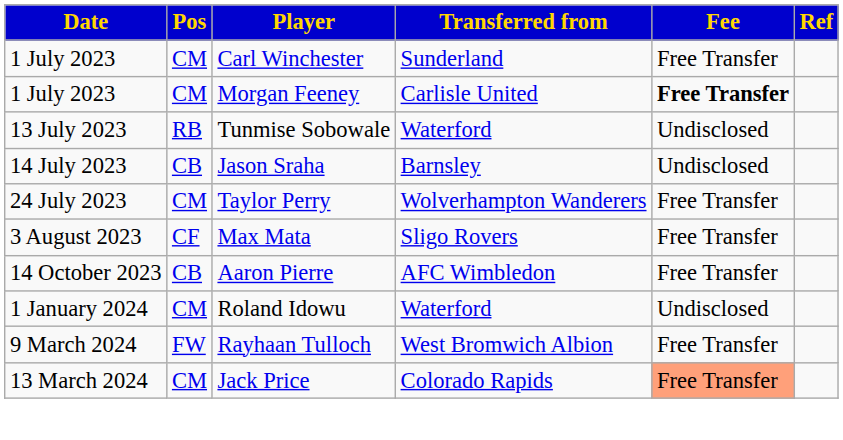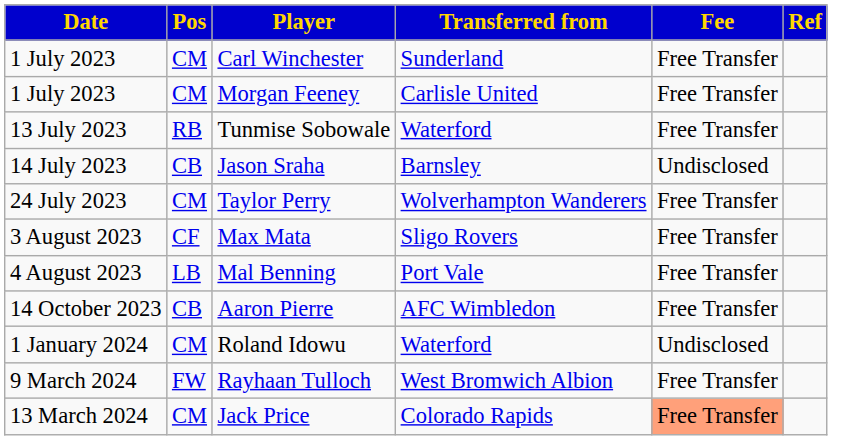(723, 93) bold -> (717, 93) normal
(713, 129) Undisclosed -> (717, 129) Free Transfer
+ row: (277, 272)
